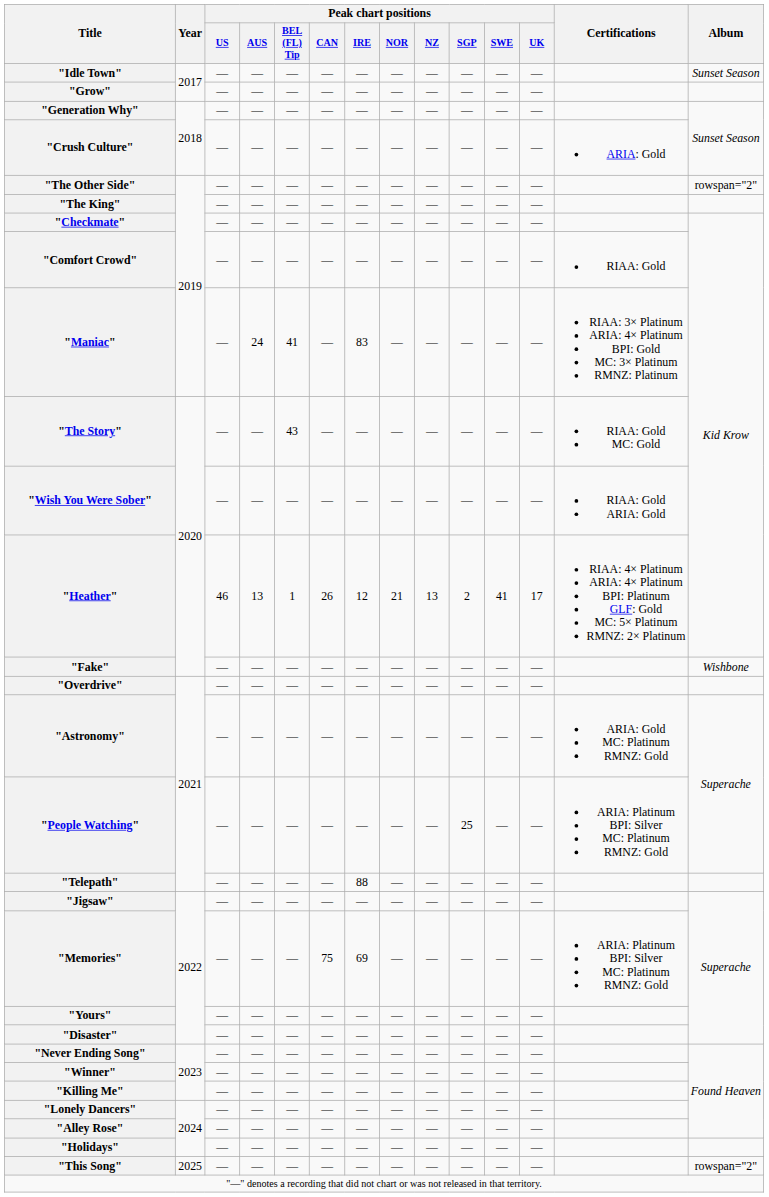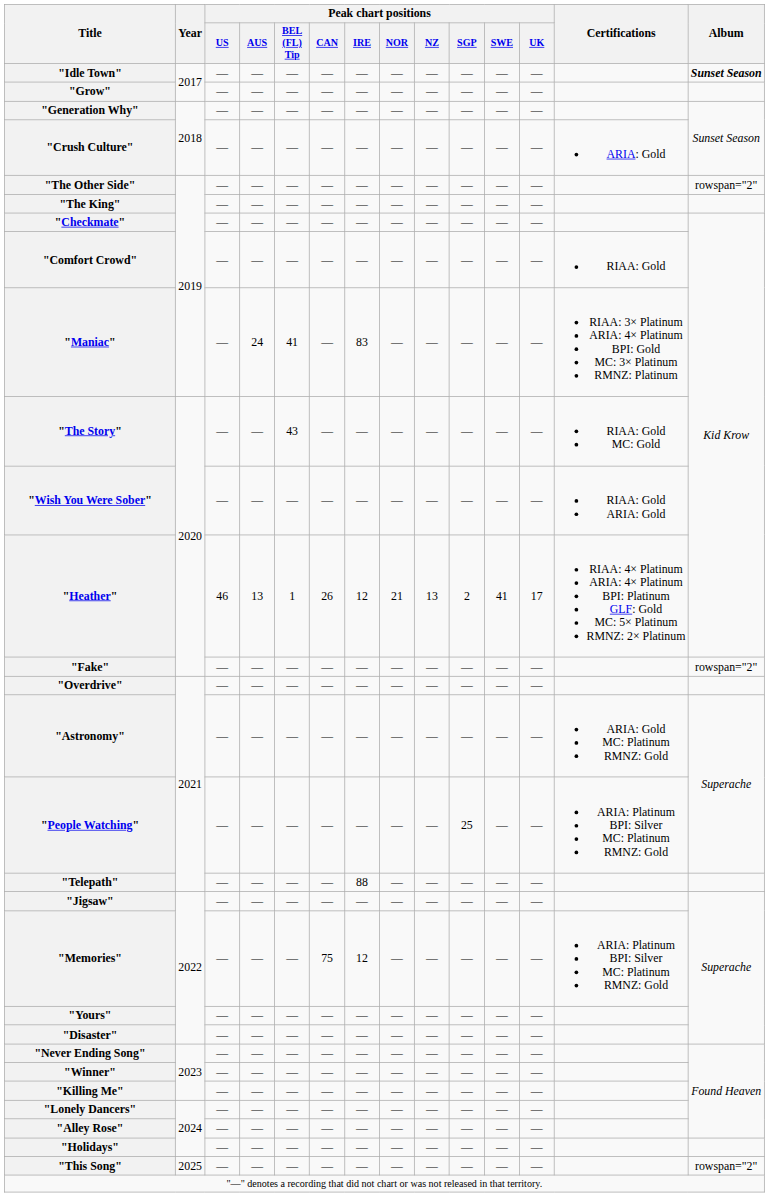(726, 72) normal -> (726, 72) bold
(726, 666) Wishbone -> (726, 666) rowspan="2"
(362, 958) 69 -> (362, 958) 12
